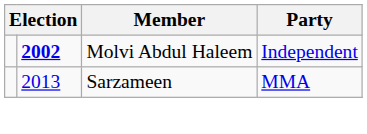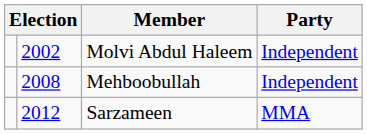(41, 50) bold -> (41, 50) normal
+ row: (143, 81)
(41, 81) 2013 -> (41, 112) 2012
